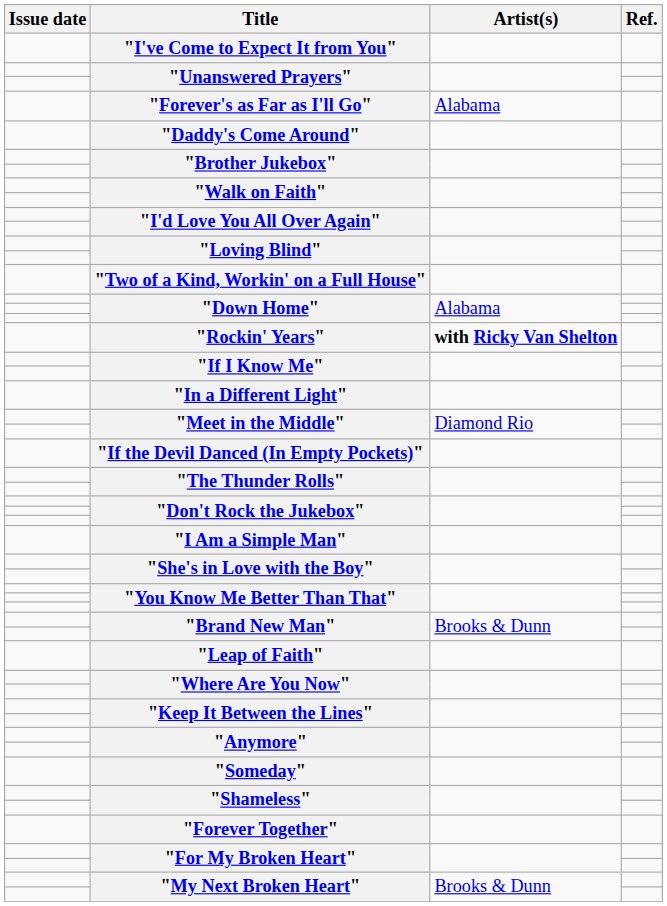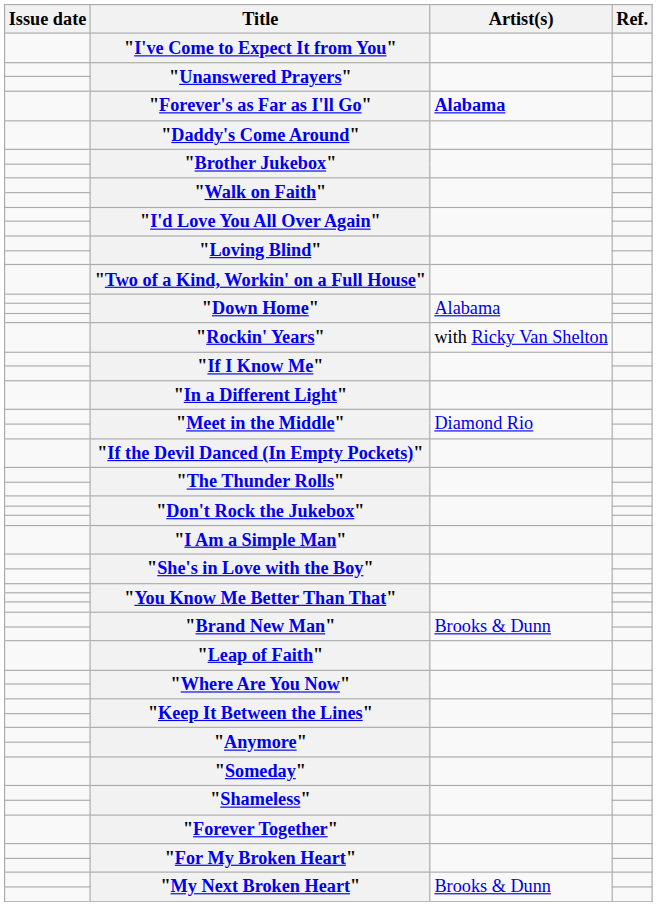(467, 105) normal -> (470, 105) bold
(526, 337) bold -> (521, 337) normal
